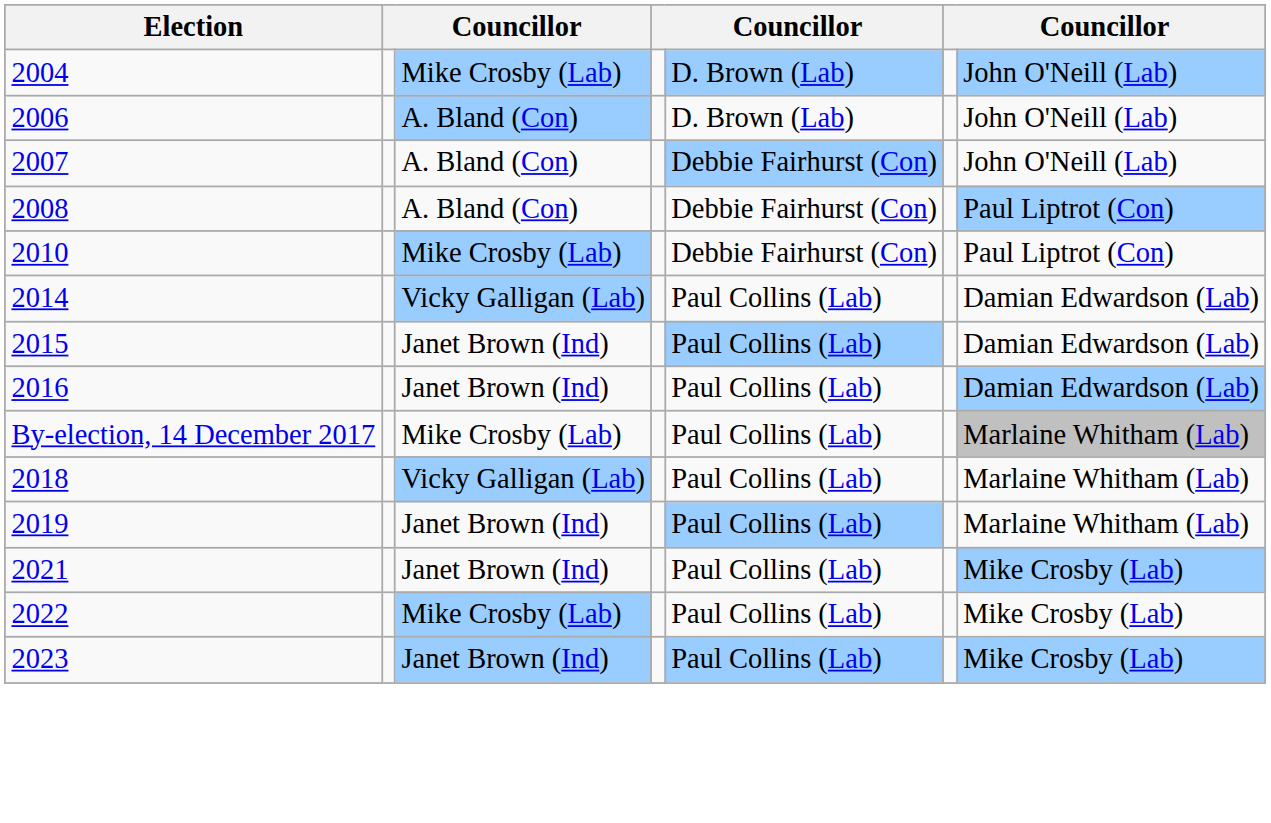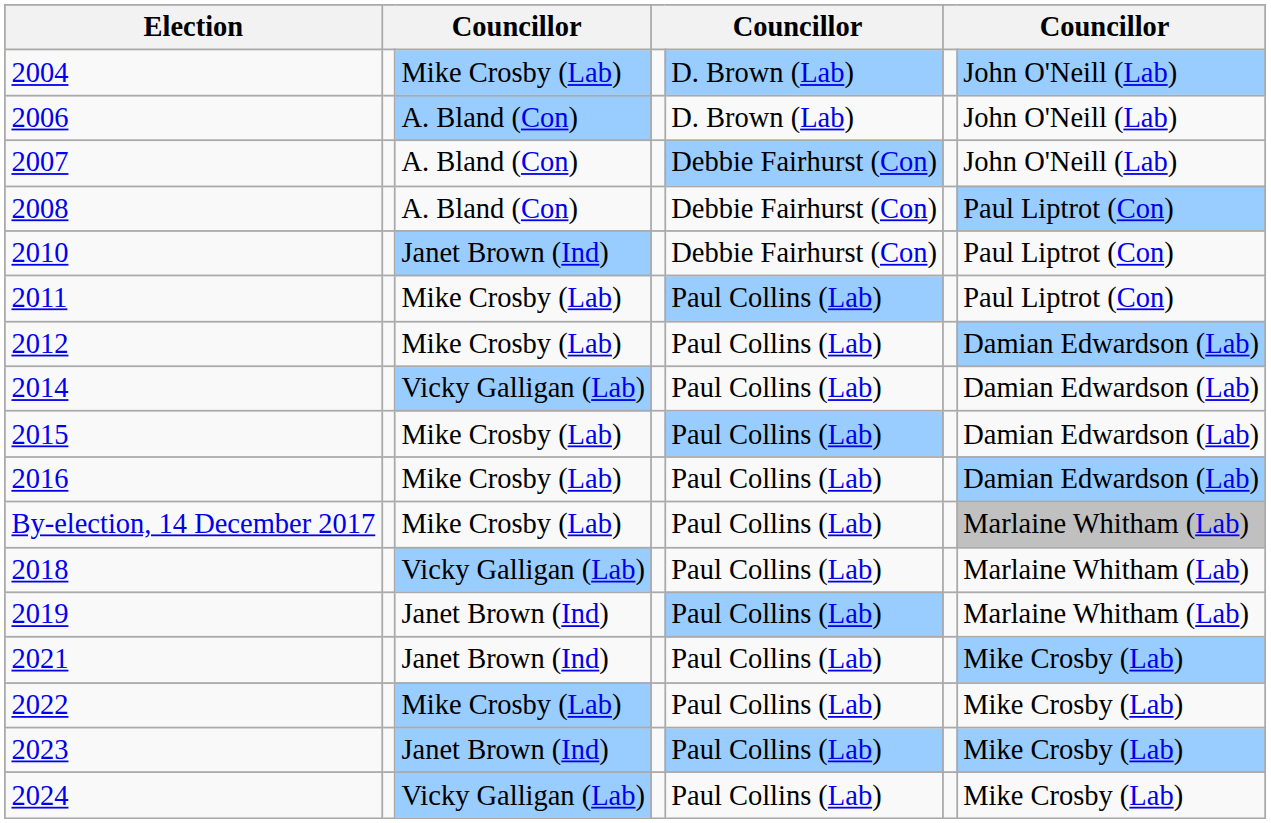(511, 252) Mike Crosby (Lab) -> (505, 252) Janet Brown (Ind)
+ row: (39, 298)
+ row: (40, 343)
(505, 343) Janet Brown (Ind) -> (511, 433) Mike Crosby (Lab)
(505, 388) Janet Brown (Ind) -> (511, 478) Mike Crosby (Lab)
+ row: (40, 794)
